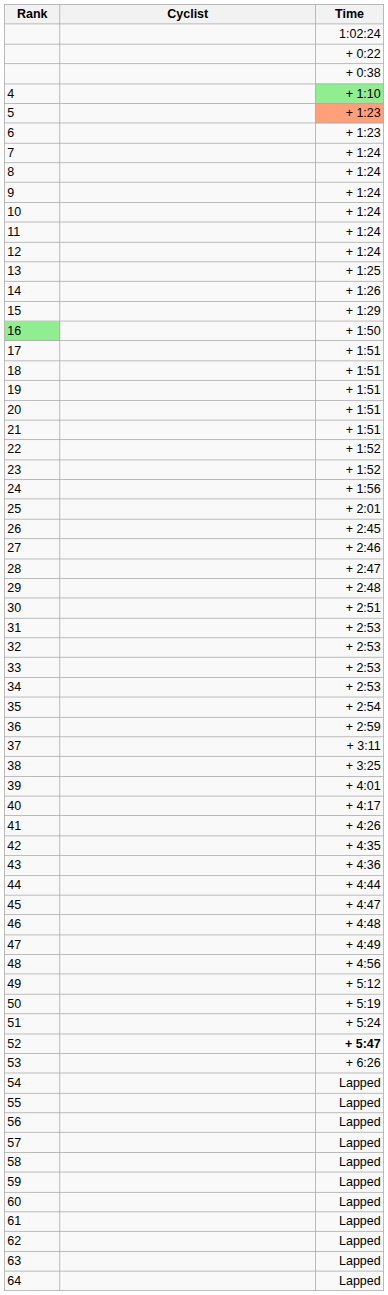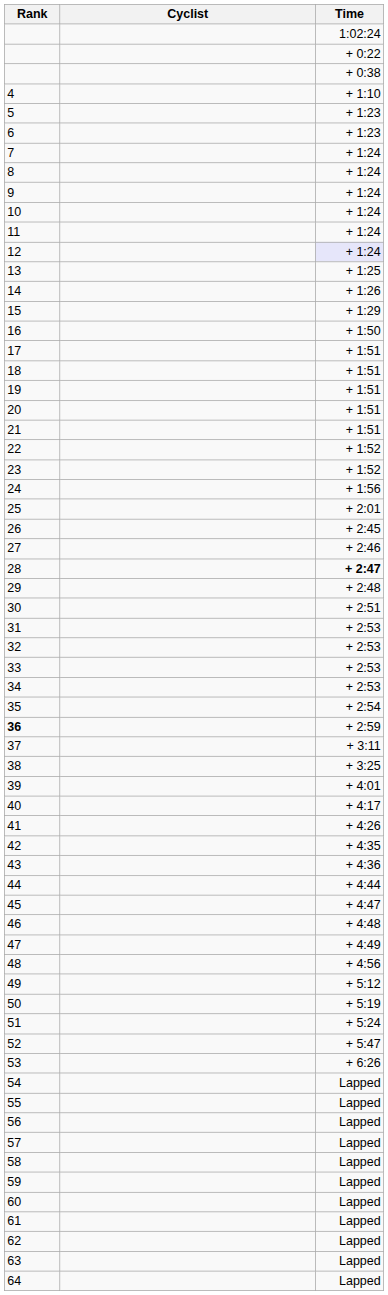(363, 93) lightgreen background -> (363, 93) no background
(363, 113) lightsalmon background -> (363, 113) no background
(363, 251) no background -> (363, 251) lavender background
(14, 331) lightgreen background -> (14, 331) no background
(363, 568) normal -> (363, 568) bold
(14, 726) normal -> (14, 726) bold
(363, 1043) bold -> (363, 1043) normal
